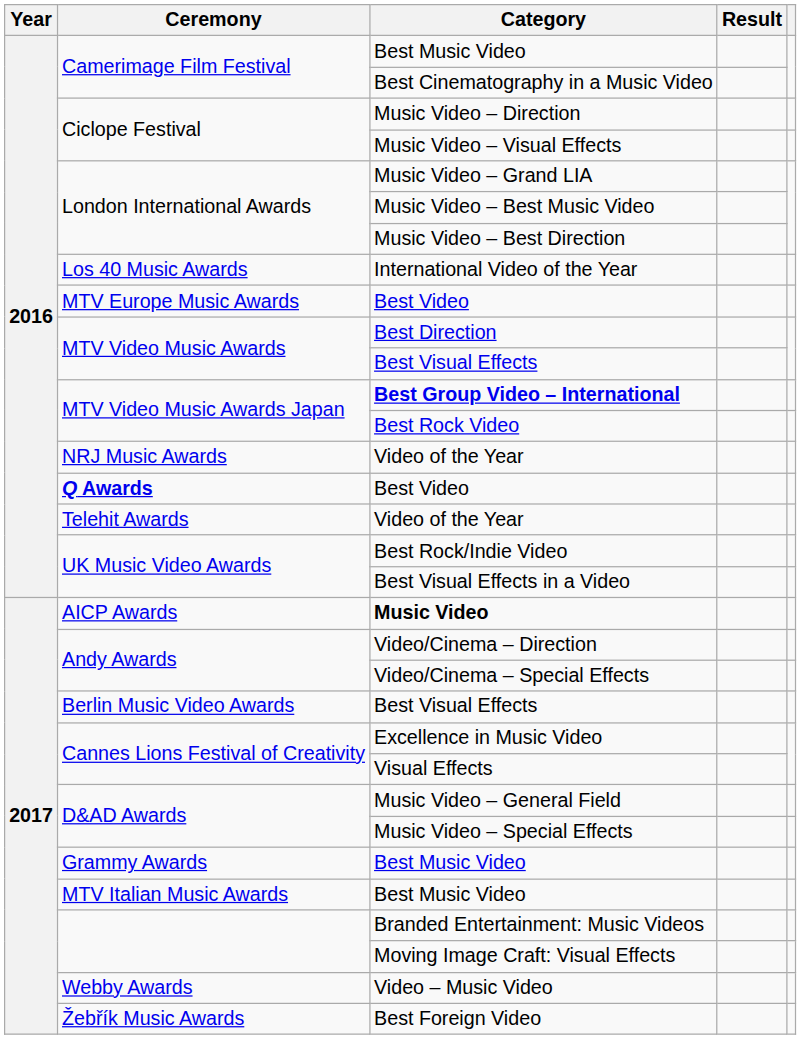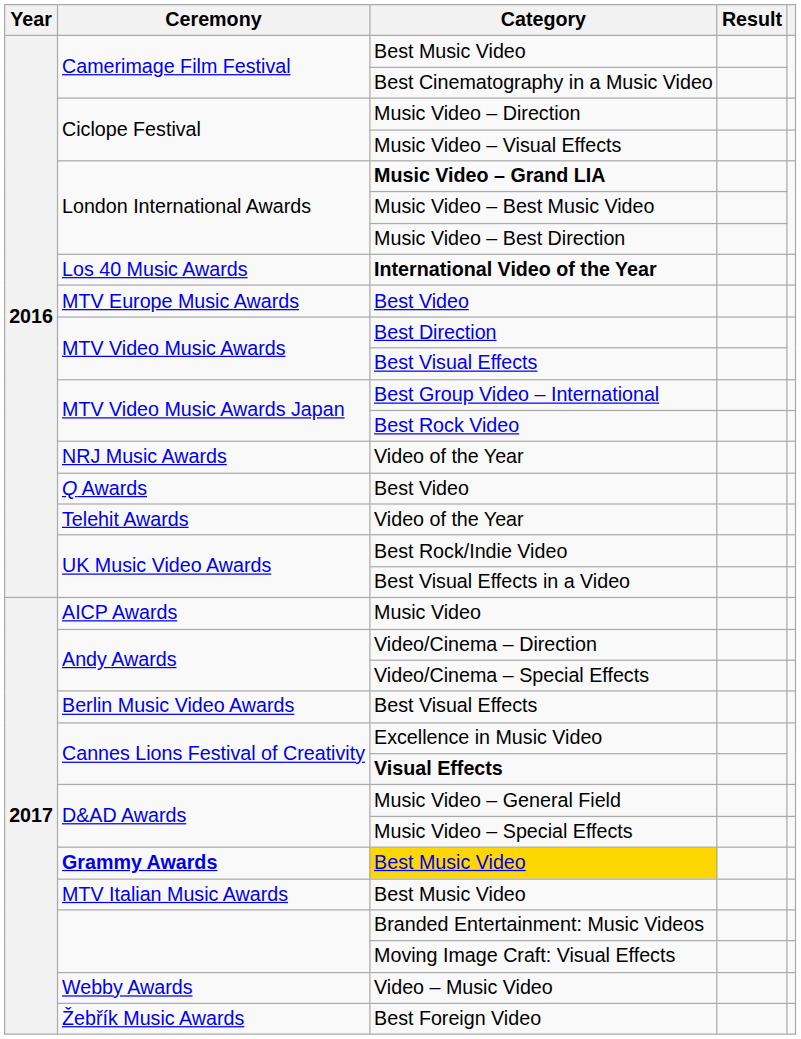(483, 176) normal -> (490, 176) bold
(506, 269) normal -> (515, 269) bold
(527, 394) bold -> (517, 394) normal
(107, 488) bold -> (104, 488) normal
(431, 613) bold -> (427, 613) normal
(433, 769) normal -> (438, 769) bold
(135, 862) normal -> (140, 862) bold
(450, 862) no background -> (450, 862) gold background
